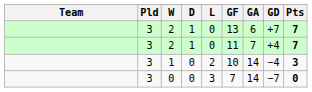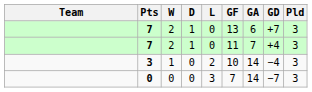columns swapped: (149, 13) <-> (295, 13)
